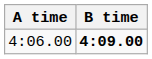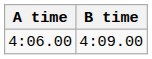(111, 42) bold -> (111, 42) normal
